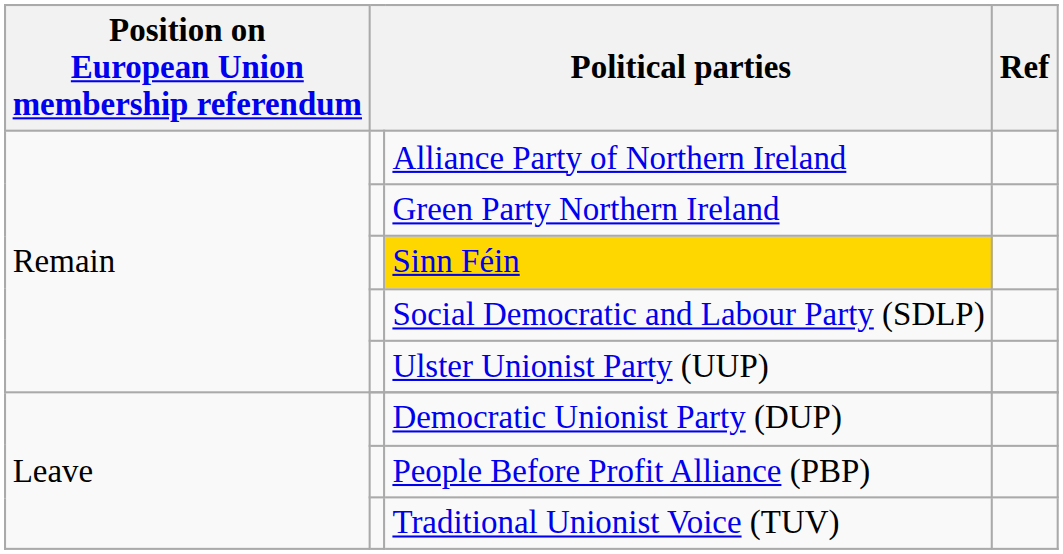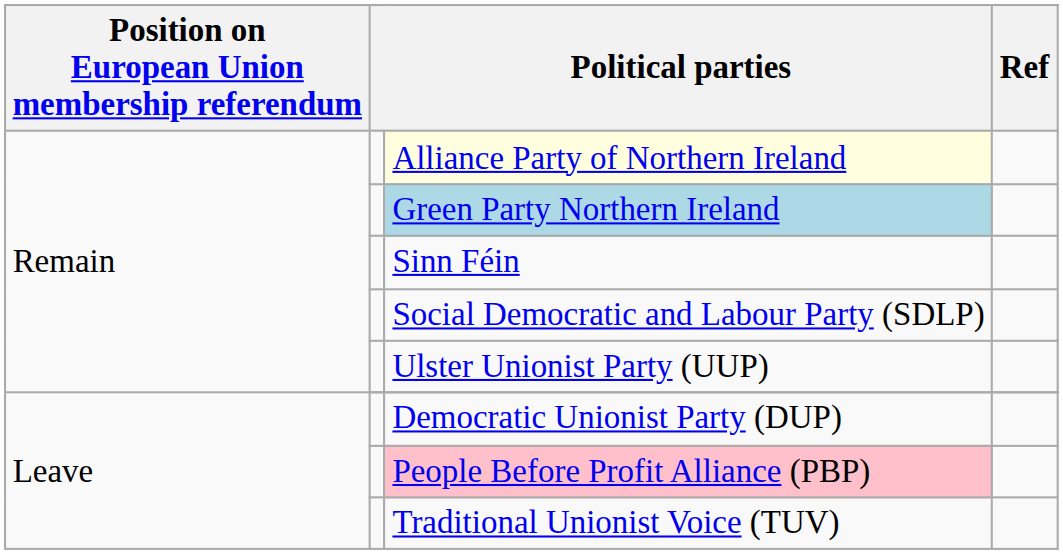(619, 157) no background -> (619, 157) lightyellow background
(586, 209) no background -> (586, 209) lightblue background
(456, 261) gold background -> (456, 261) no background
(631, 470) no background -> (631, 470) pink background
